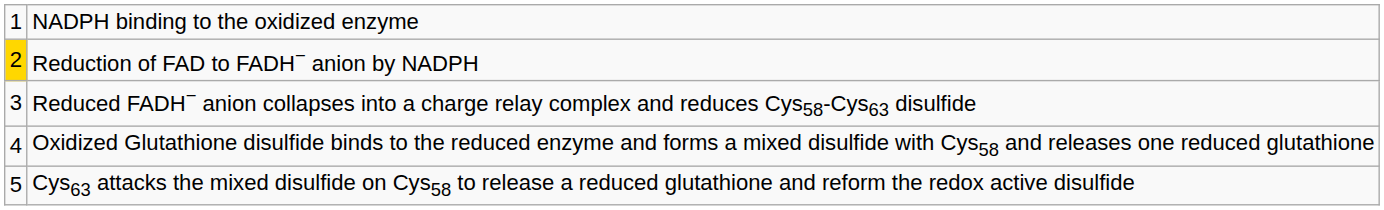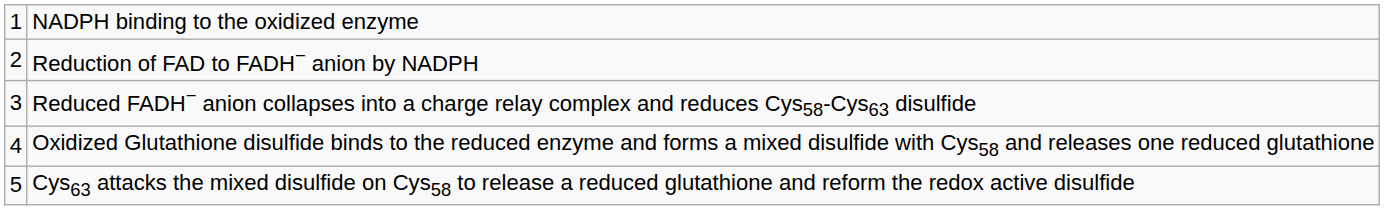(16, 60) gold background -> (16, 60) no background
